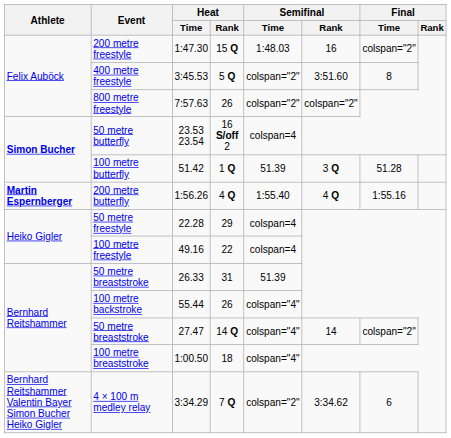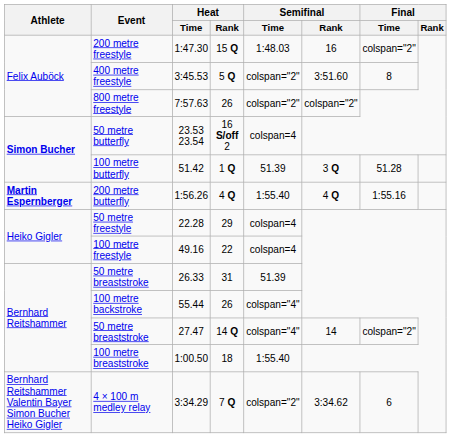(273, 359) colspan="4" -> (273, 359) 1:55.40
